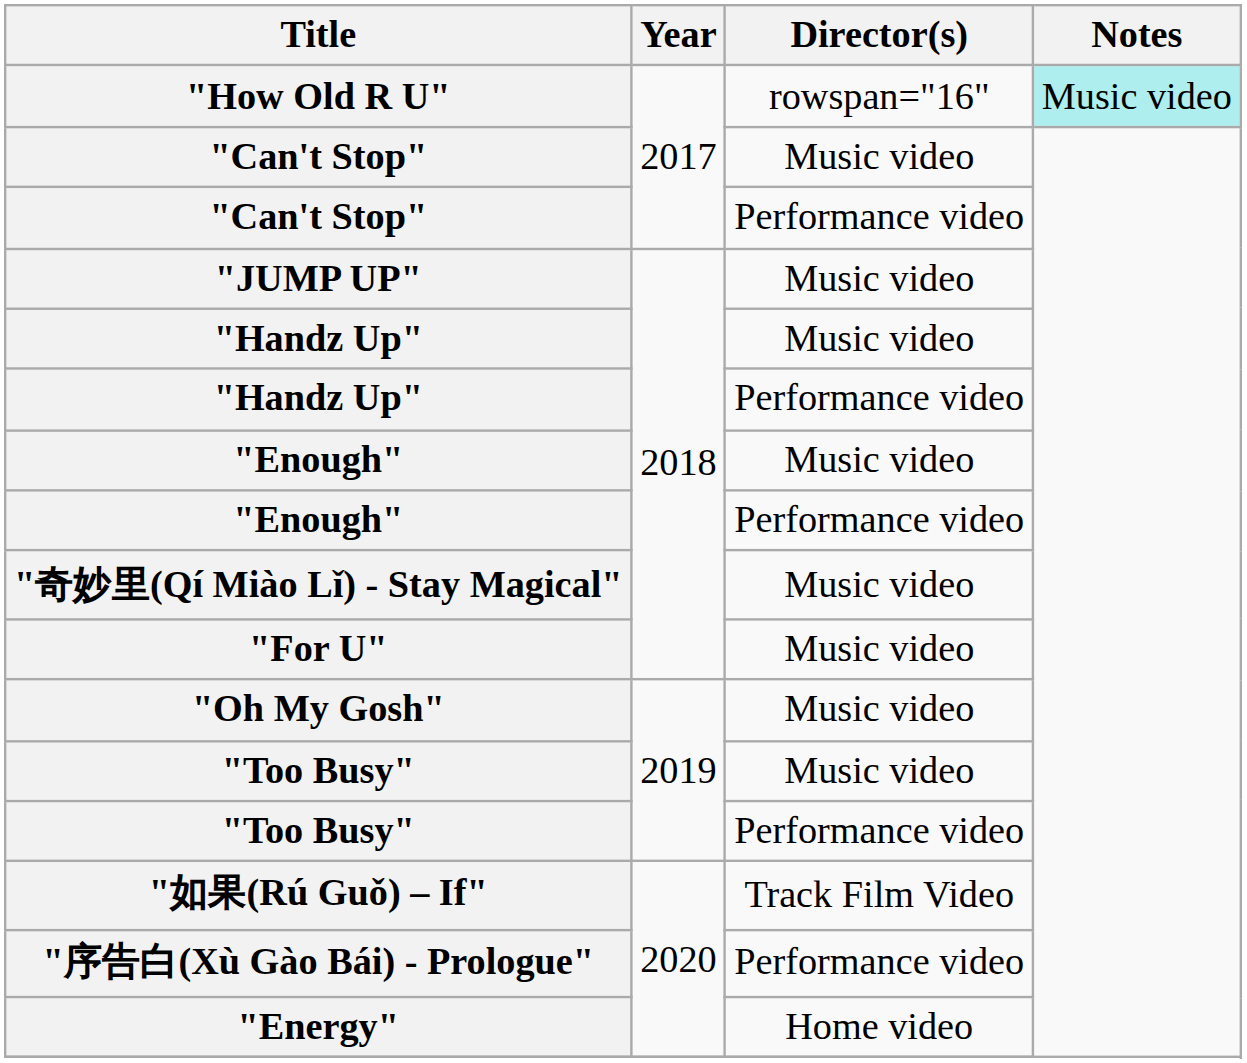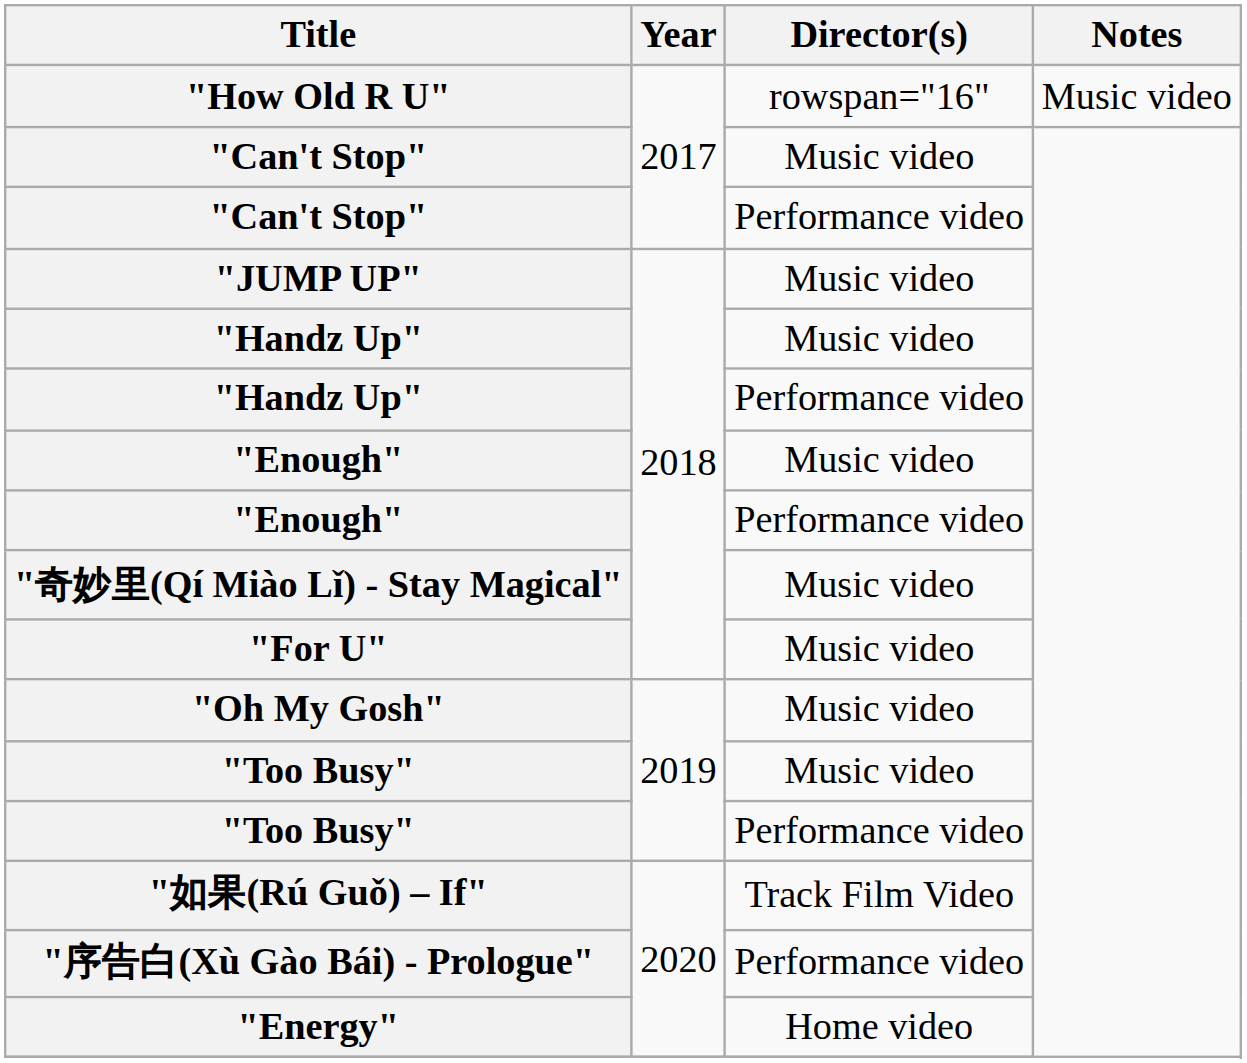(1137, 95) paleturquoise background -> (1137, 95) no background
